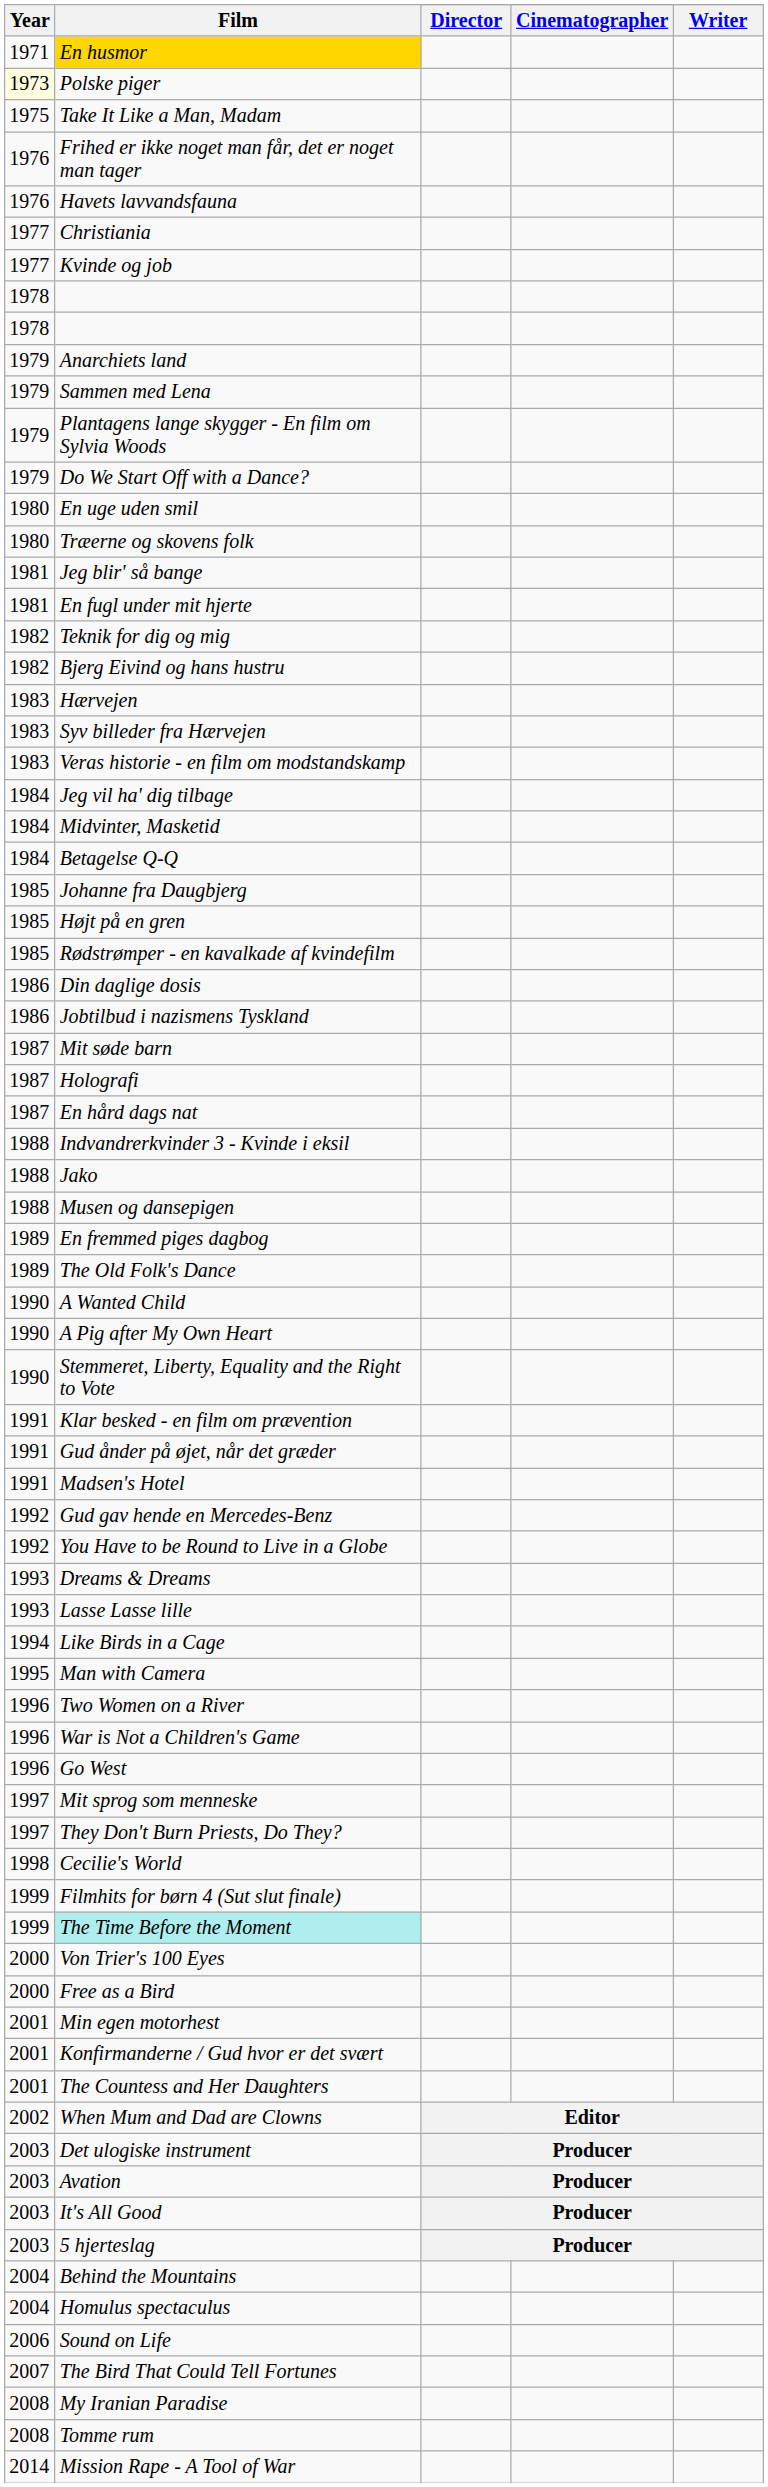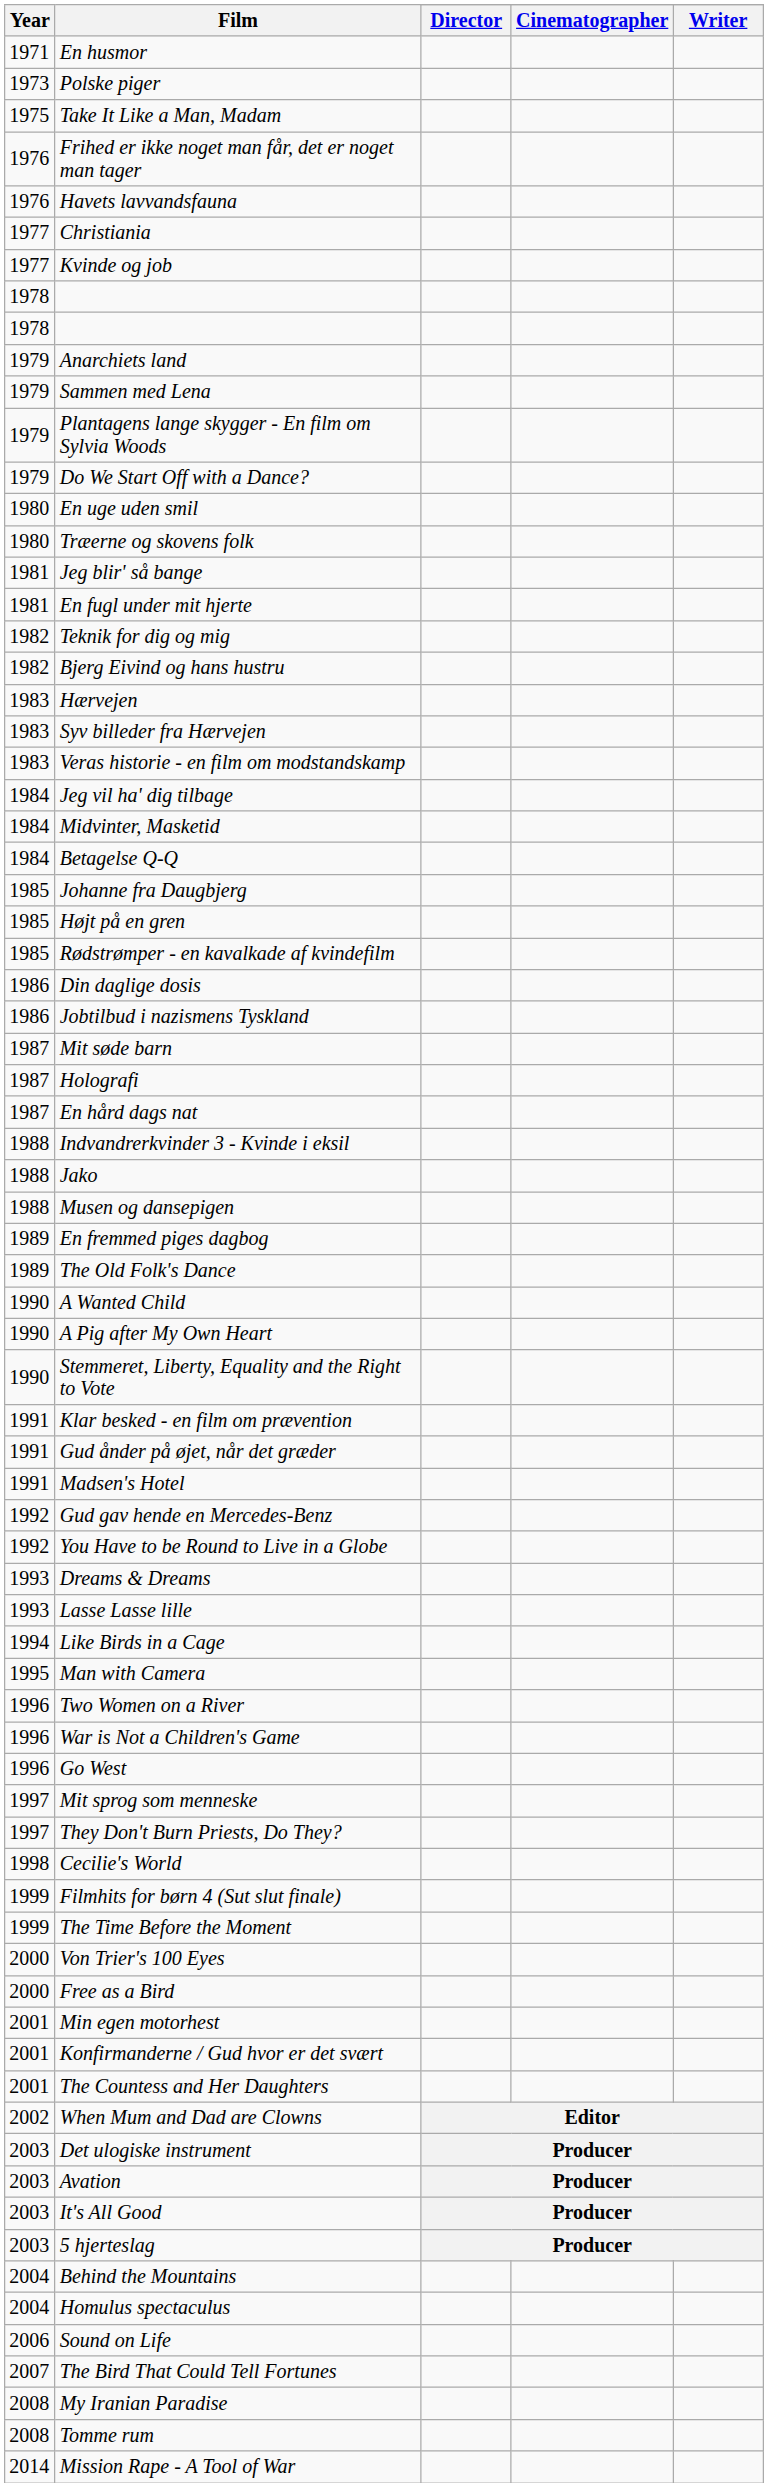(103, 52) gold background -> (103, 52) no background
(29, 83) lightyellow background -> (29, 83) no background
(175, 1927) paleturquoise background -> (175, 1927) no background
